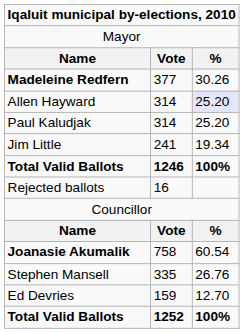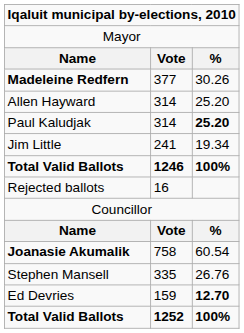(212, 101) lavender background -> (212, 101) no background
(212, 123) normal -> (212, 123) bold
(212, 295) normal -> (212, 295) bold
